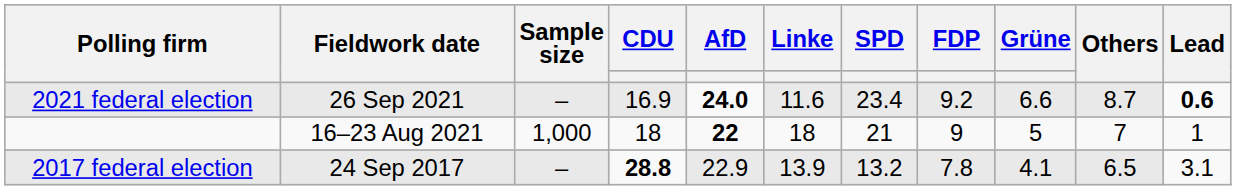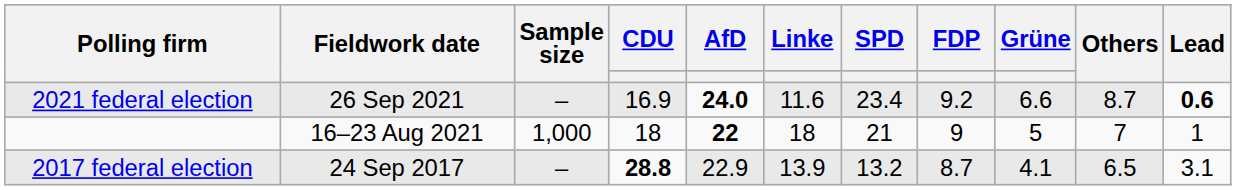(957, 168) 7.8 -> (957, 168) 8.7
